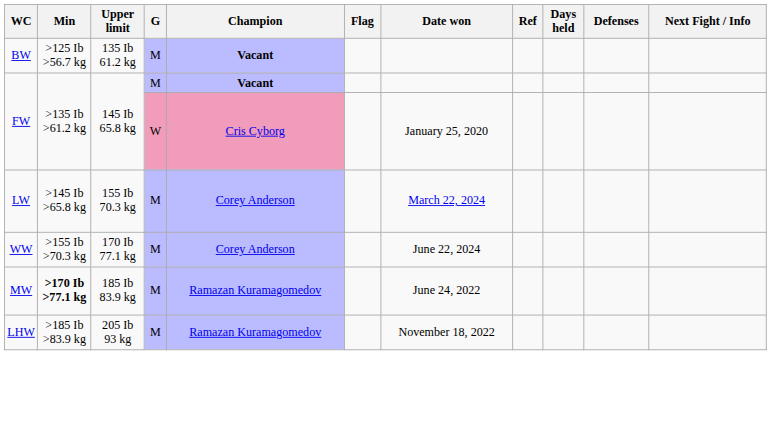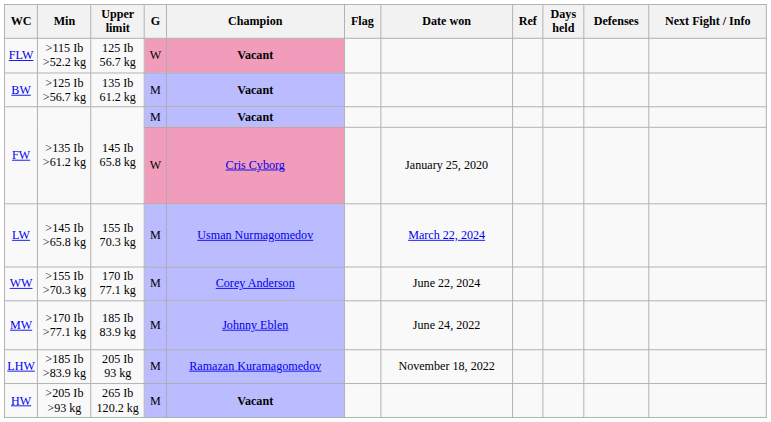+ row: (21, 55)
(255, 200) Corey Anderson -> (255, 234) Usman Nurmagomedov
(64, 290) bold -> (64, 324) normal
(255, 290) Ramazan Kuramagomedov -> (255, 324) Johnny Eblen
+ row: (21, 400)
